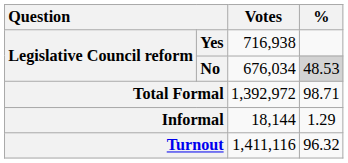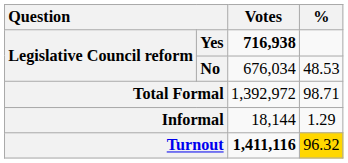(269, 42) normal -> (269, 42) bold
(321, 68) lightgrey background -> (321, 68) no background
(264, 145) normal -> (264, 145) bold
(321, 145) no background -> (321, 145) gold background
